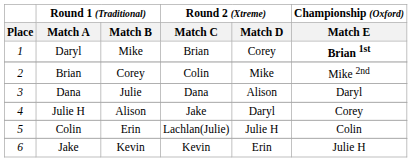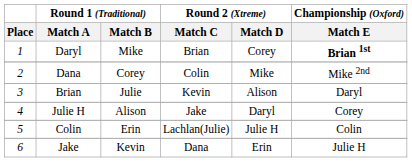(68, 73) Brian -> (68, 73) Dana
(68, 92) Dana -> (68, 92) Brian
(196, 92) Dana -> (196, 92) Kevin
(196, 147) Kevin -> (196, 147) Dana
